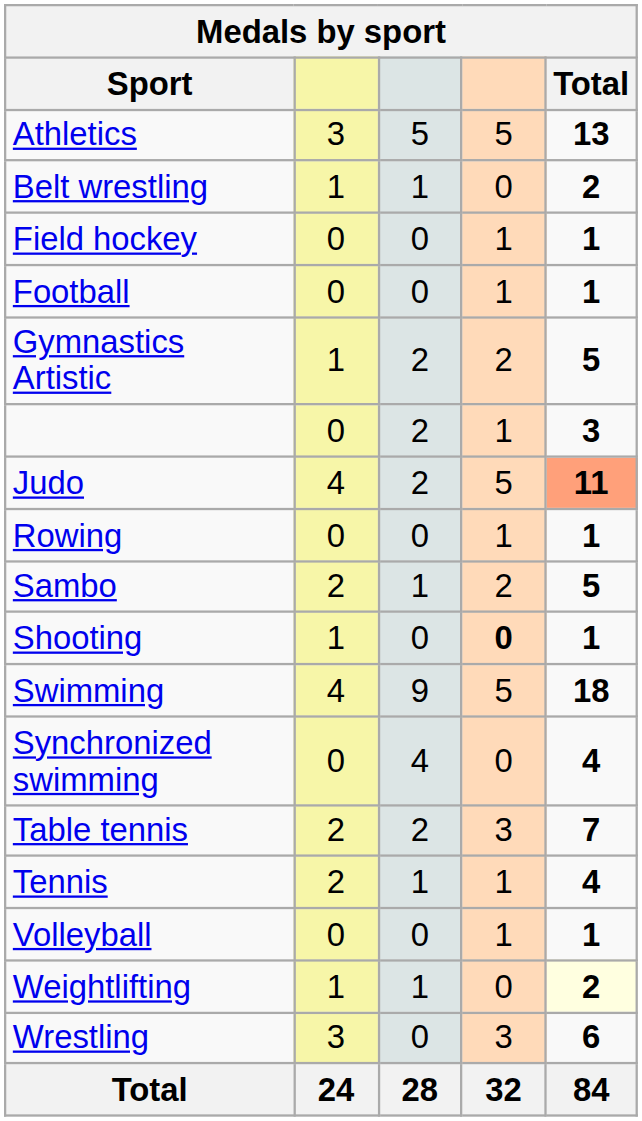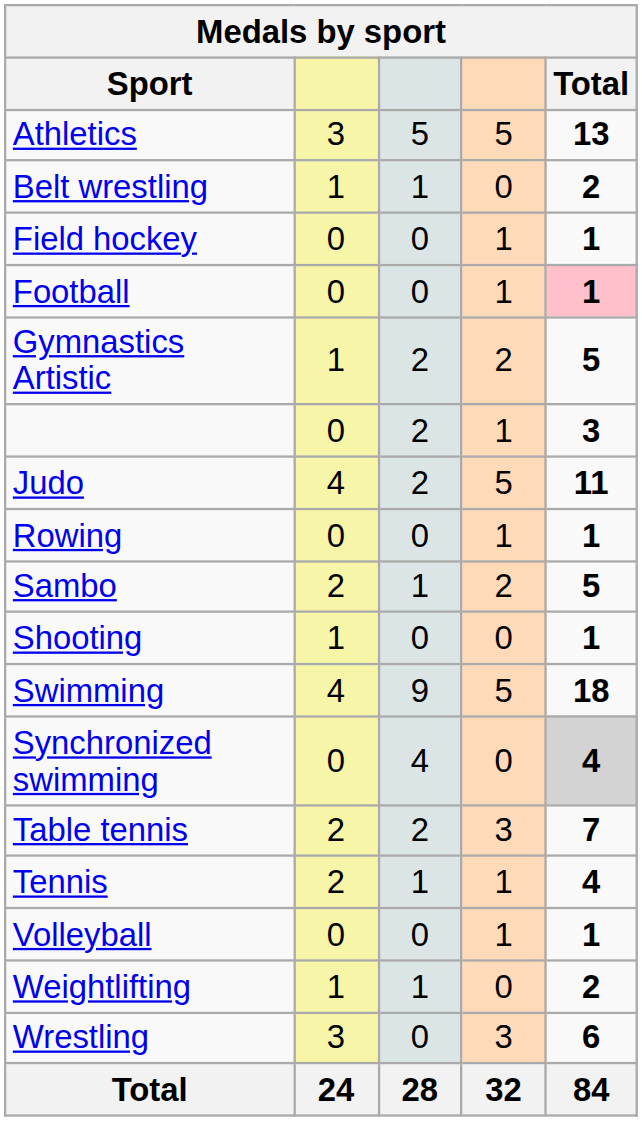(591, 291) no background -> (591, 291) pink background
(591, 483) lightsalmon background -> (591, 483) no background
(504, 639) bold -> (504, 639) normal
(591, 760) no background -> (591, 760) lightgrey background
(591, 986) lightyellow background -> (591, 986) no background
